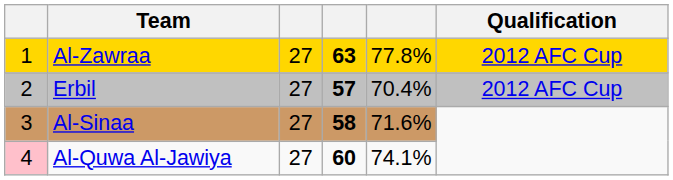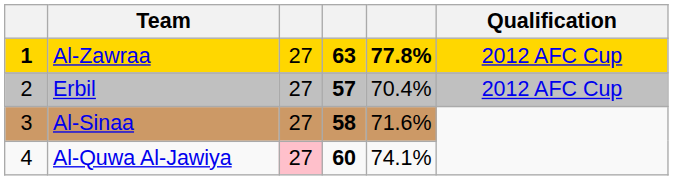(26, 55) normal -> (26, 55) bold
(401, 55) normal -> (401, 55) bold
(26, 157) pink background -> (26, 157) no background
(301, 157) no background -> (301, 157) pink background
